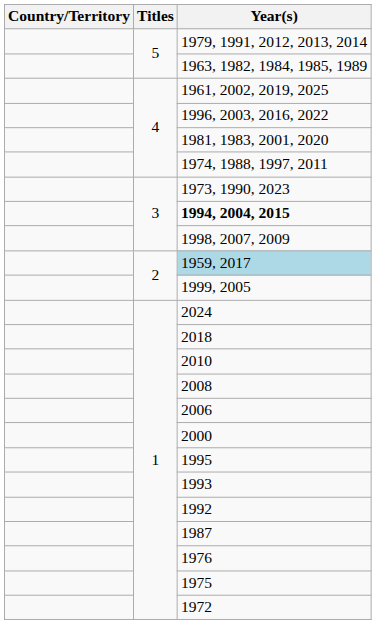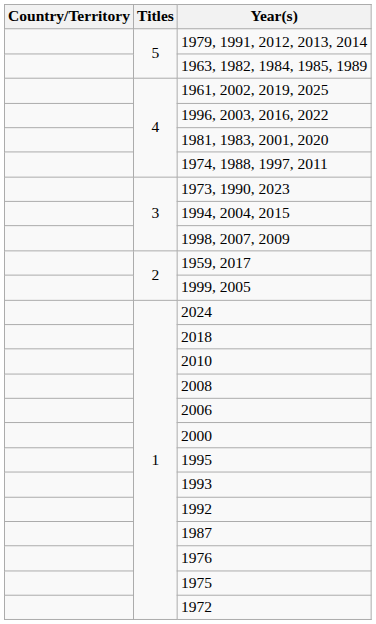(235, 213) bold -> (235, 213) normal
(216, 262) lightblue background -> (216, 262) no background
